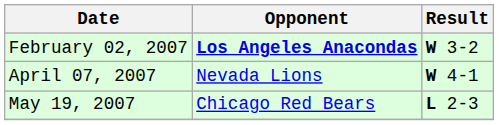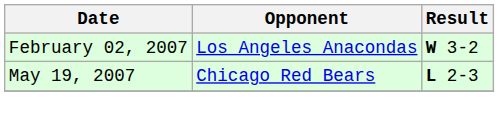(307, 48) bold -> (307, 48) normal
- row: (83, 76)
